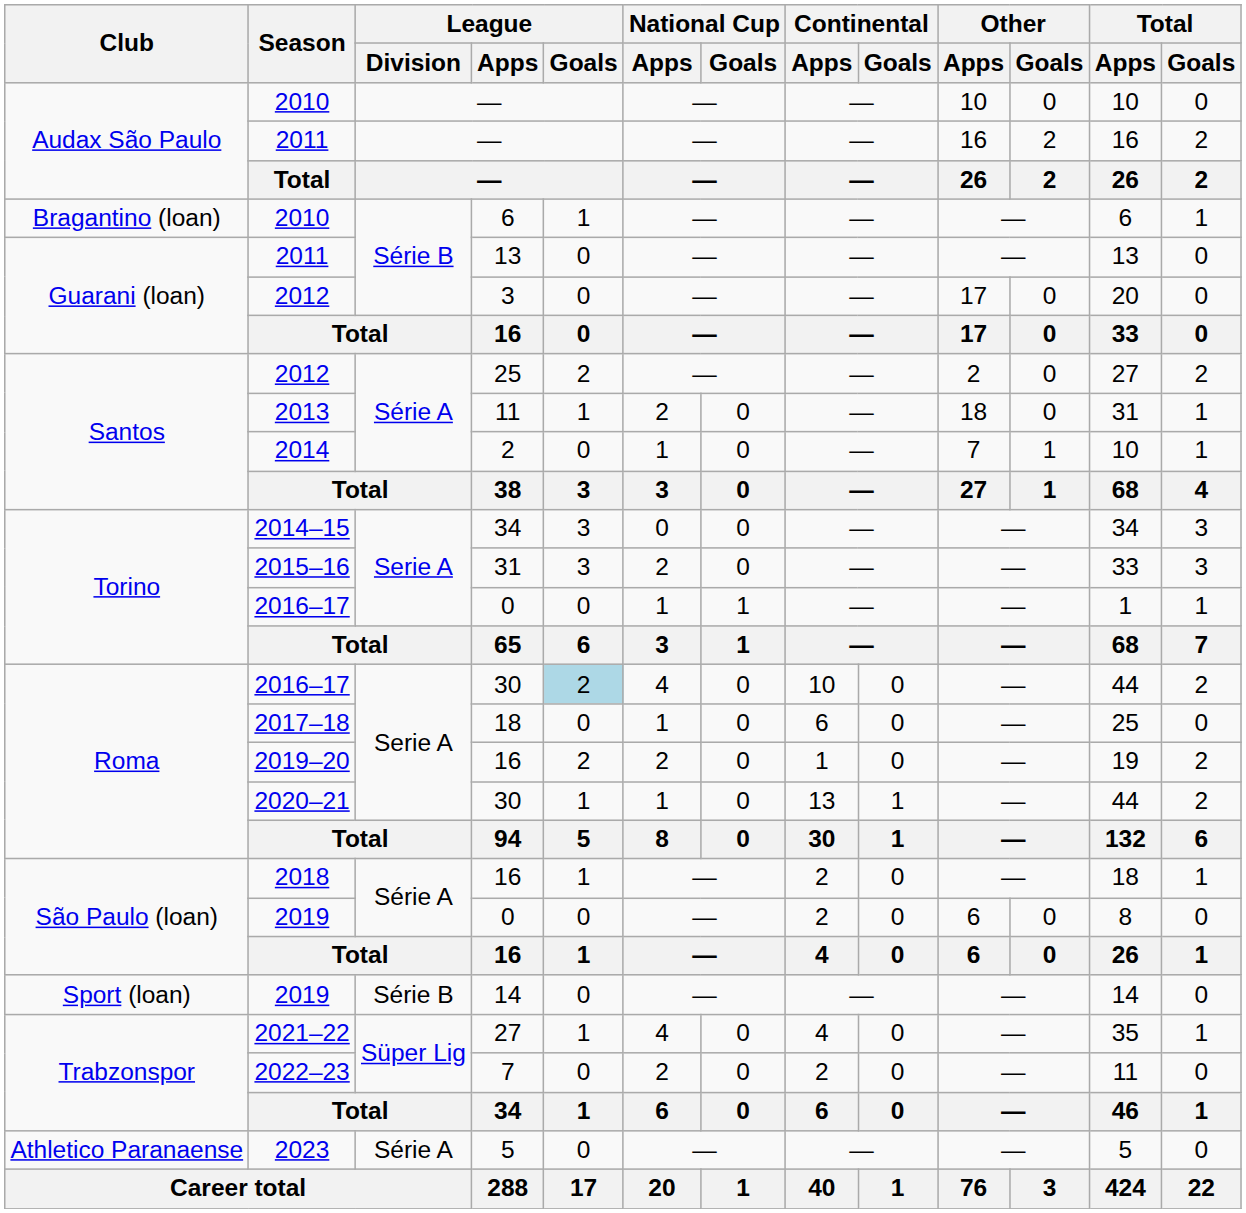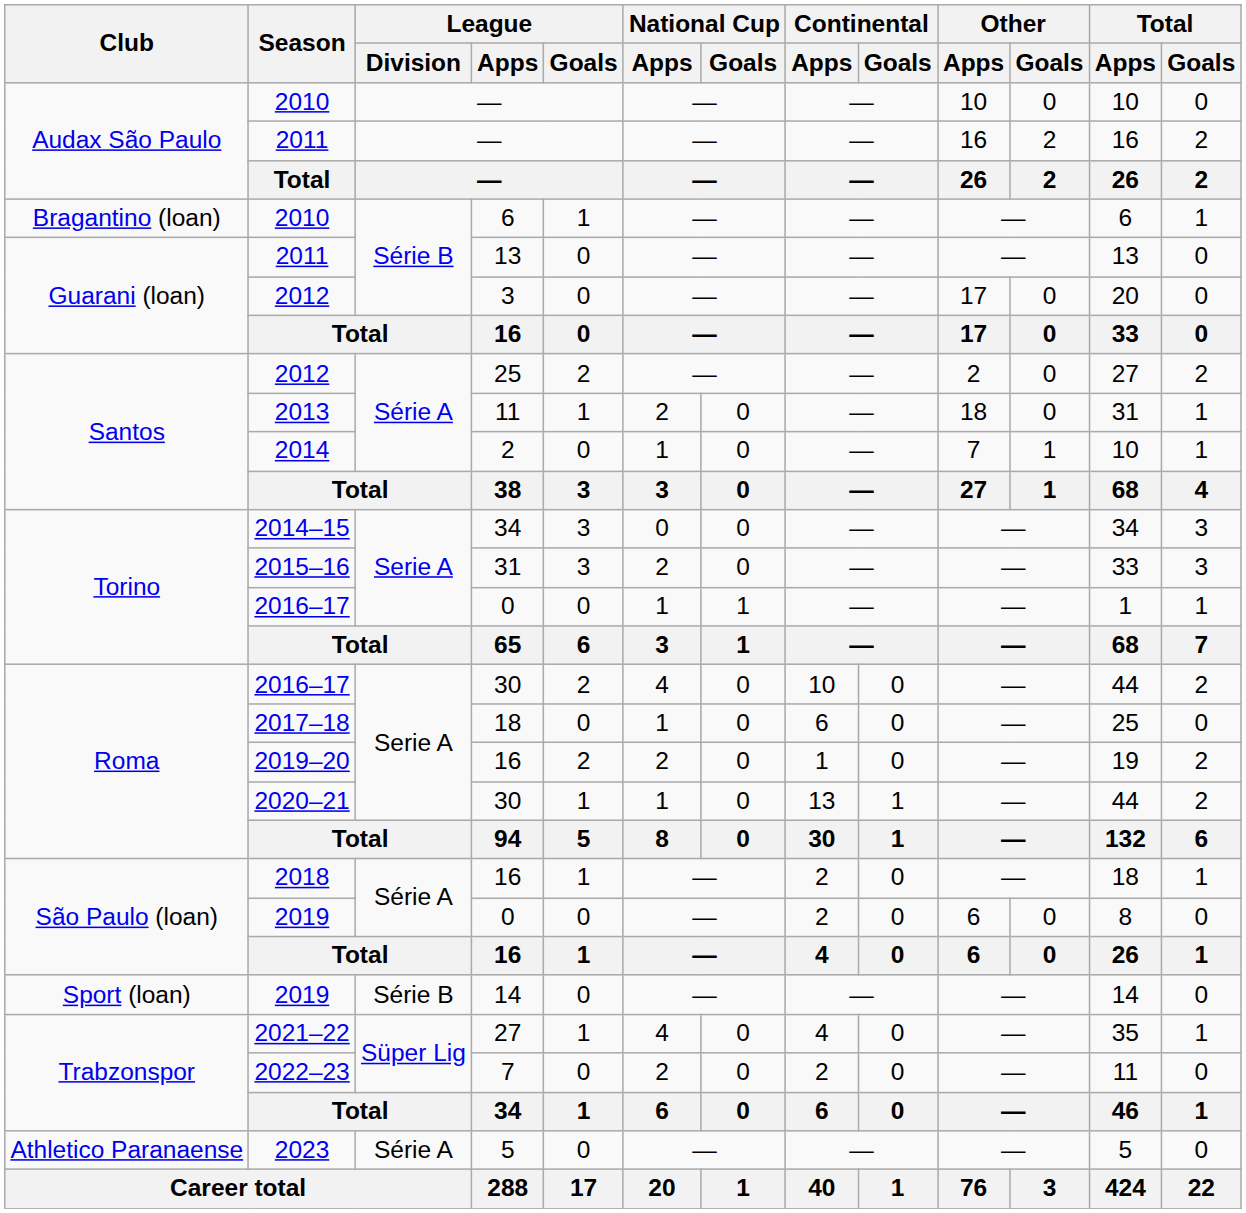(584, 683) lightblue background -> (584, 683) no background
